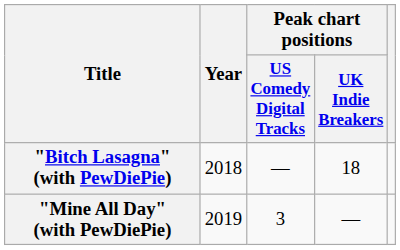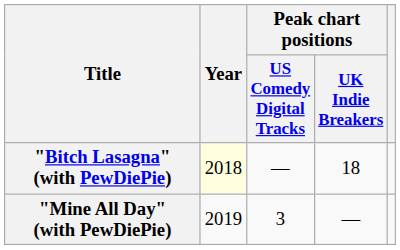(223, 168) no background -> (223, 168) lightyellow background
